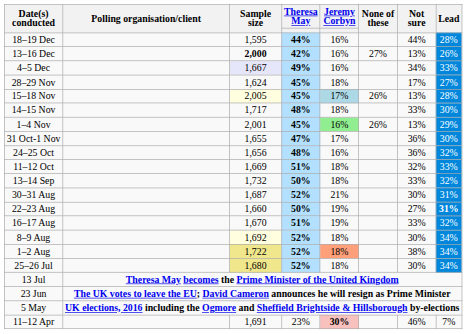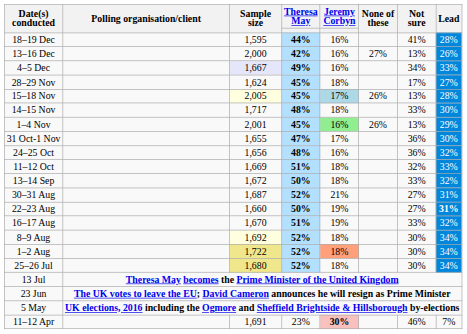(417, 40) 44% -> (417, 40) 41%
(256, 54) bold -> (256, 54) normal
(256, 181) 1,732 -> (256, 181) 1,672
(417, 195) 30% -> (417, 195) 27%
(417, 252) 38% -> (417, 252) 30%
